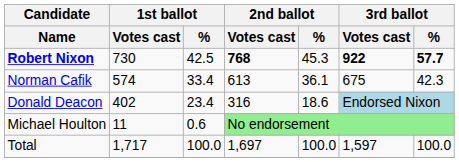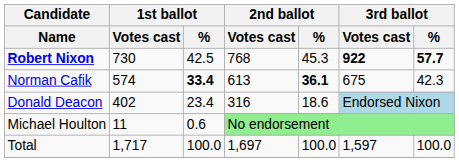(239, 59) bold -> (239, 59) normal
(200, 80) normal -> (200, 80) bold
(315, 80) normal -> (315, 80) bold
